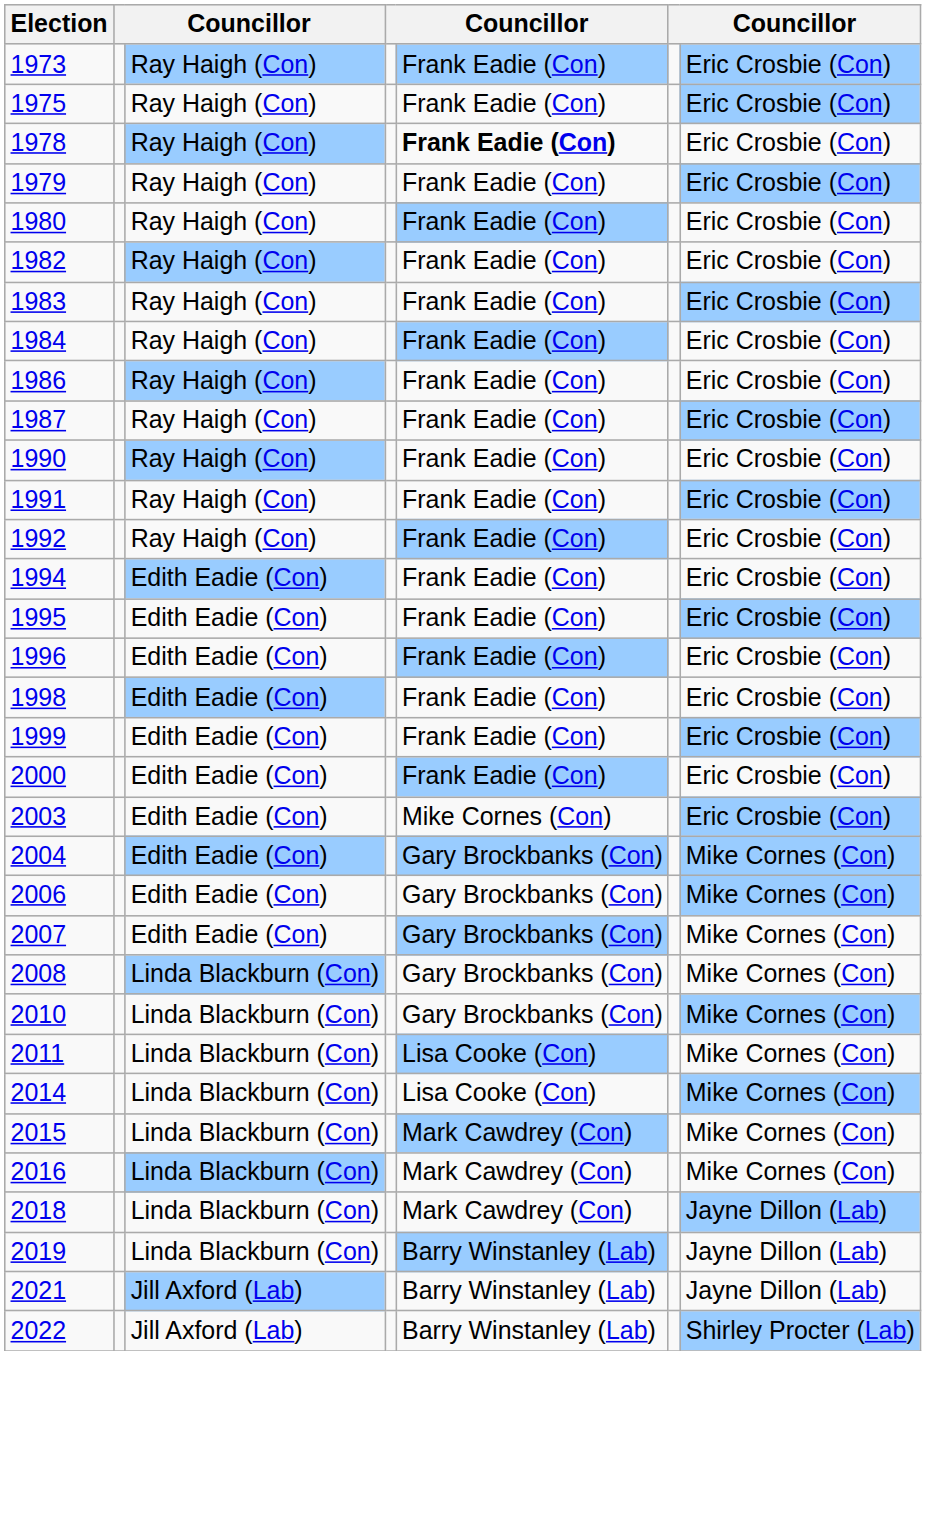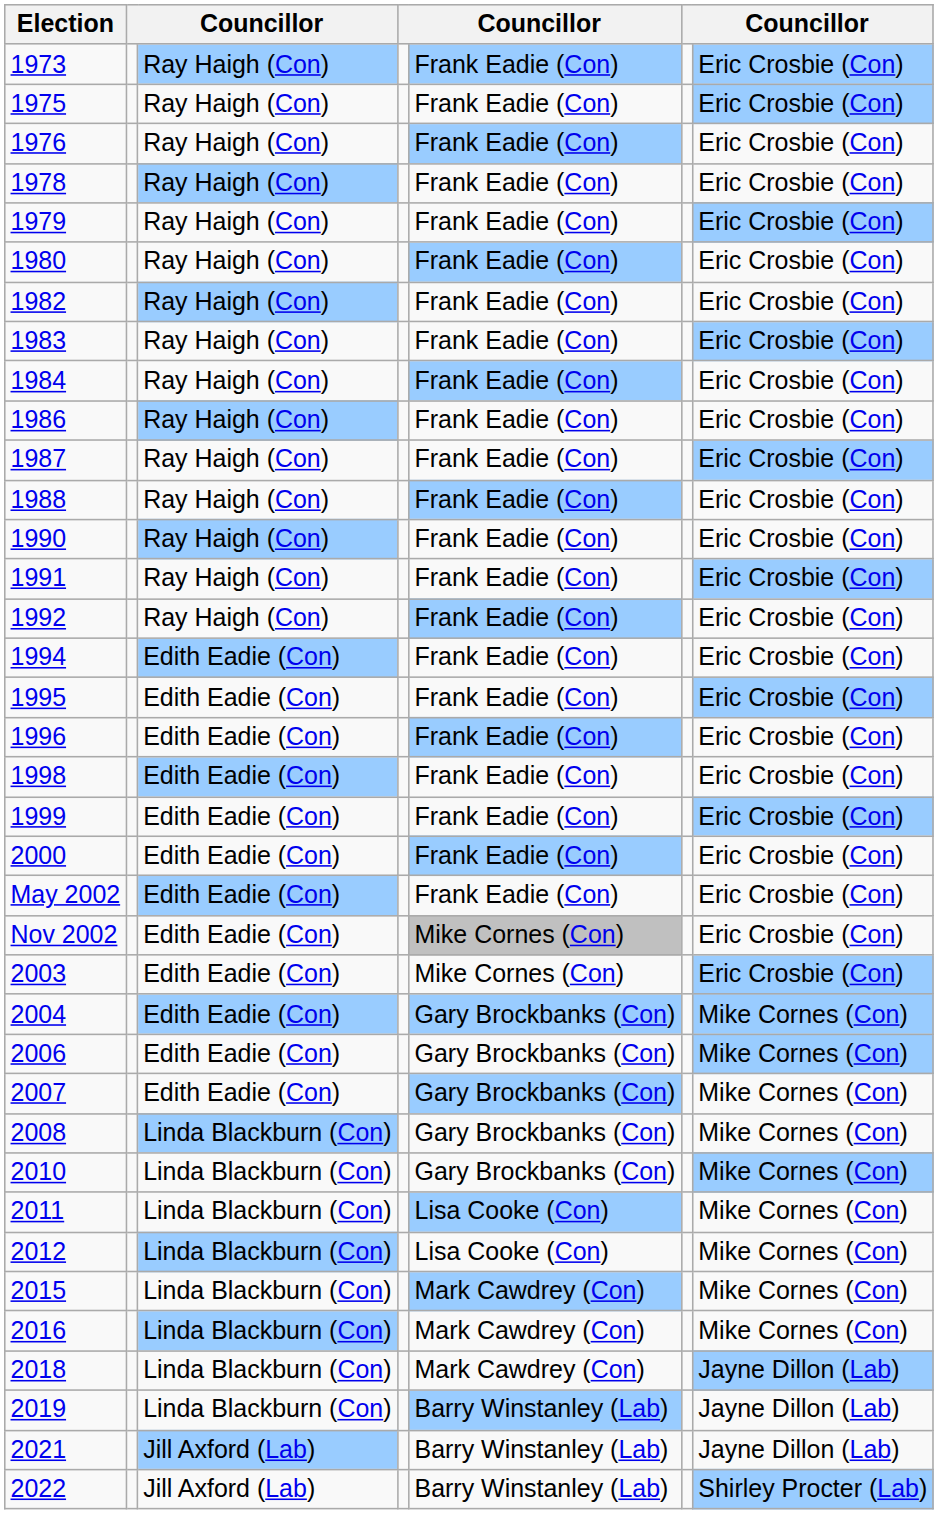+ row: (38, 143)
(509, 143) bold -> (516, 182) normal
+ row: (38, 499)
+ row: (65, 895)
+ row: (64, 934)
+ row: (38, 1251)
- row: (38, 1093)
